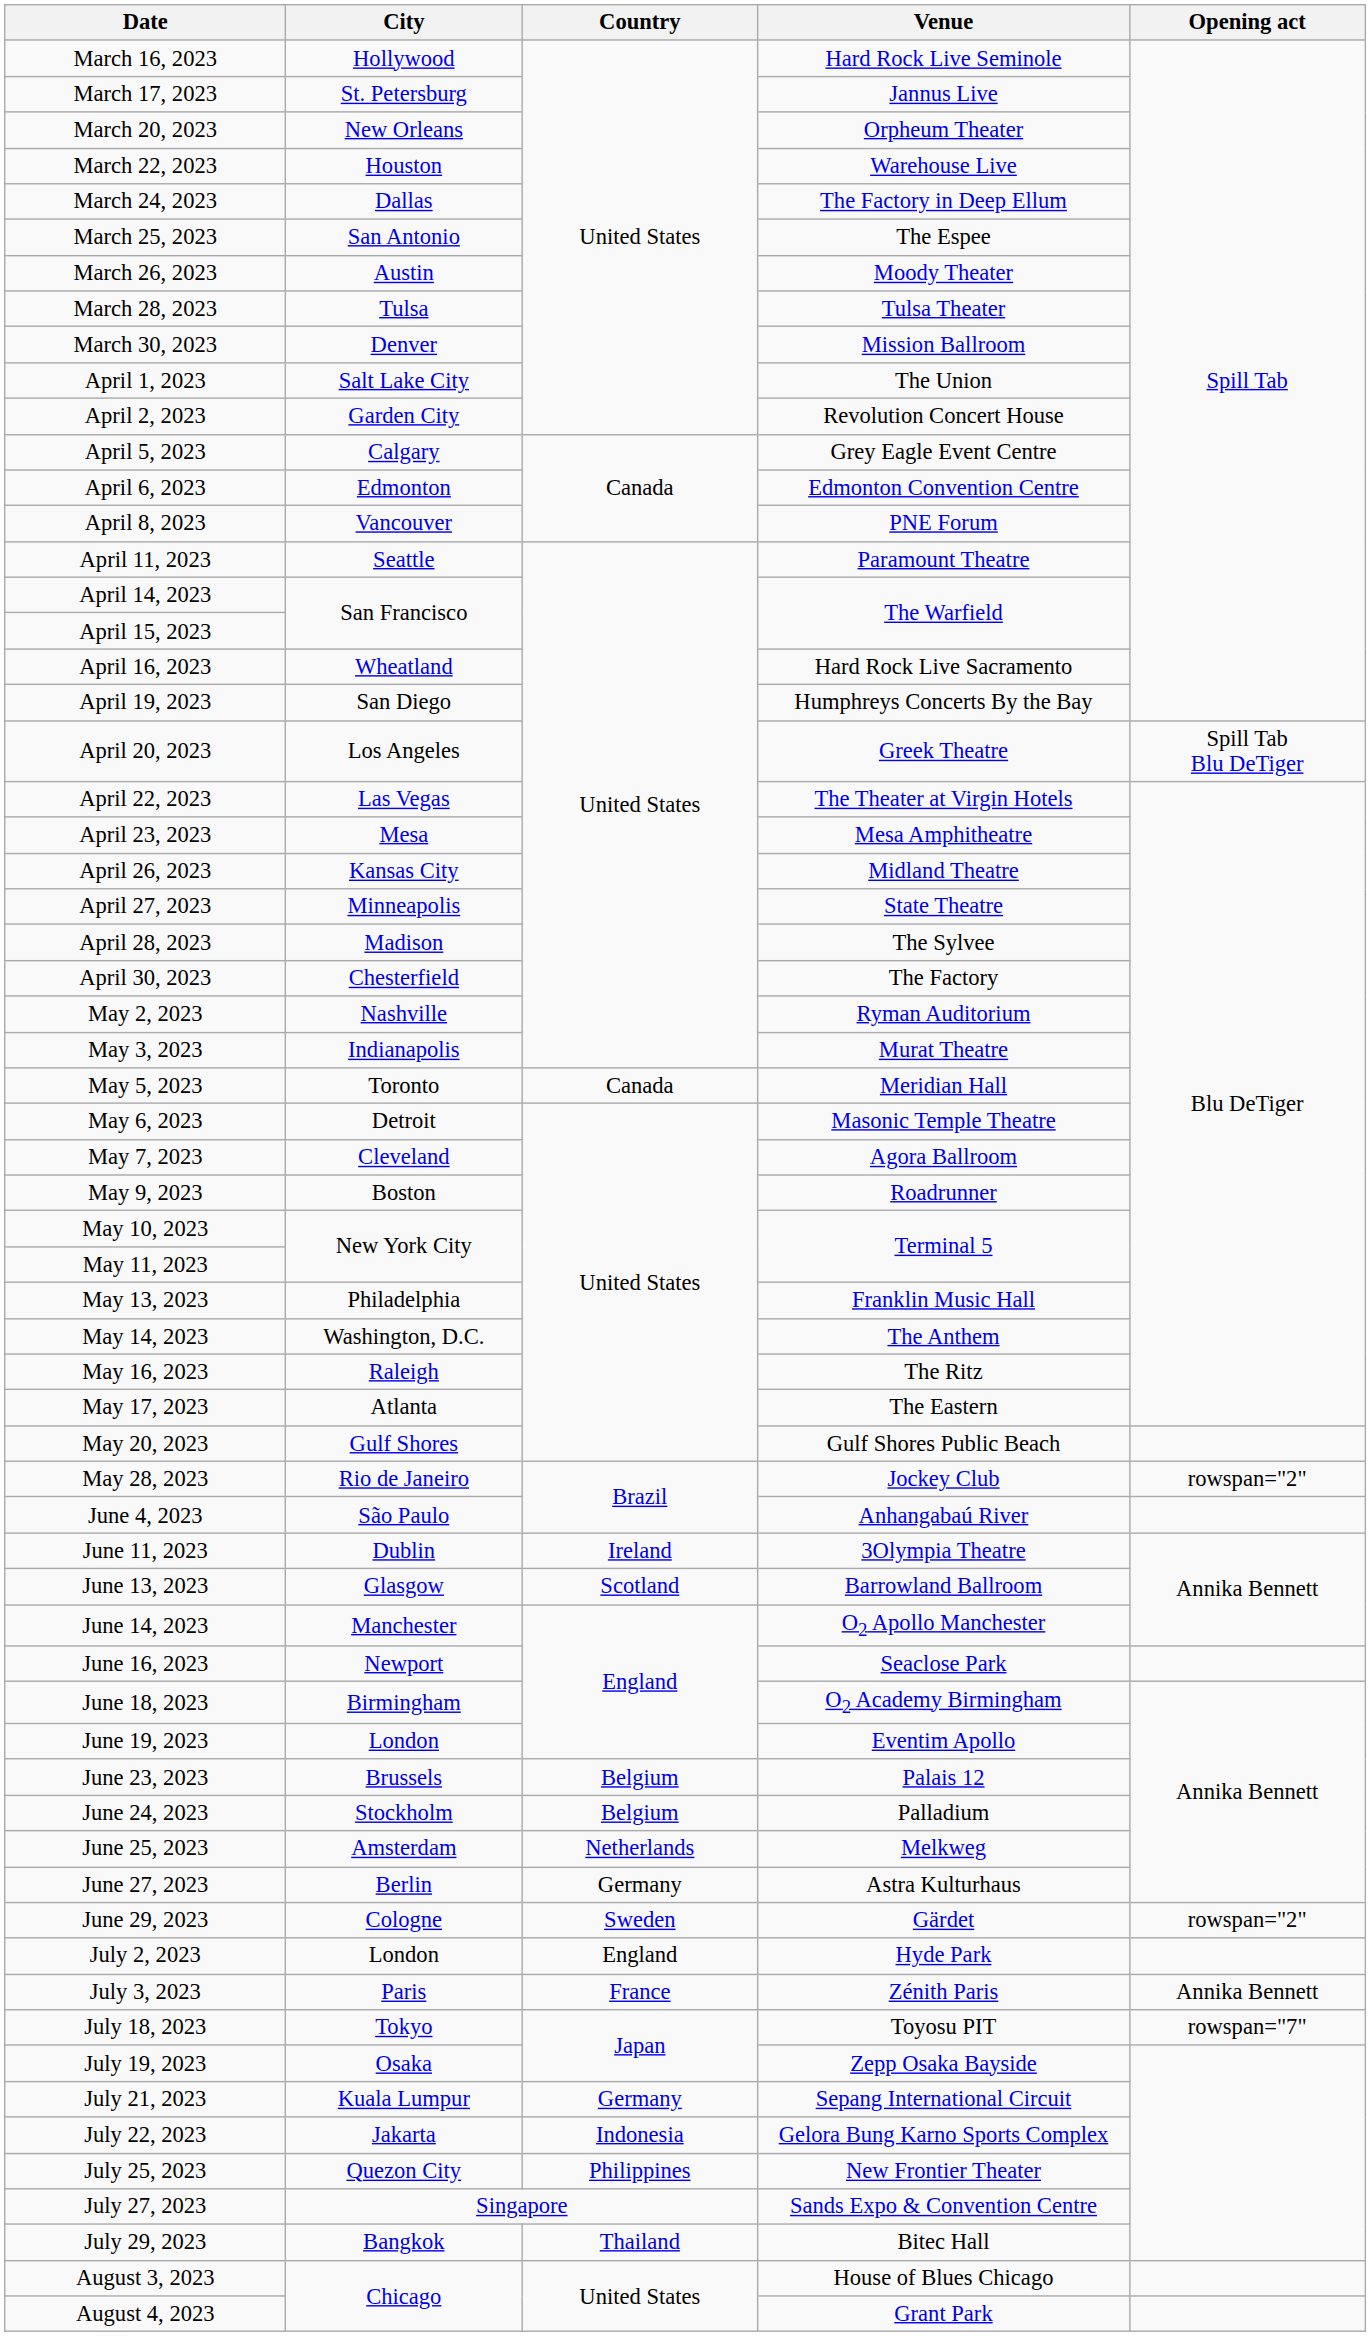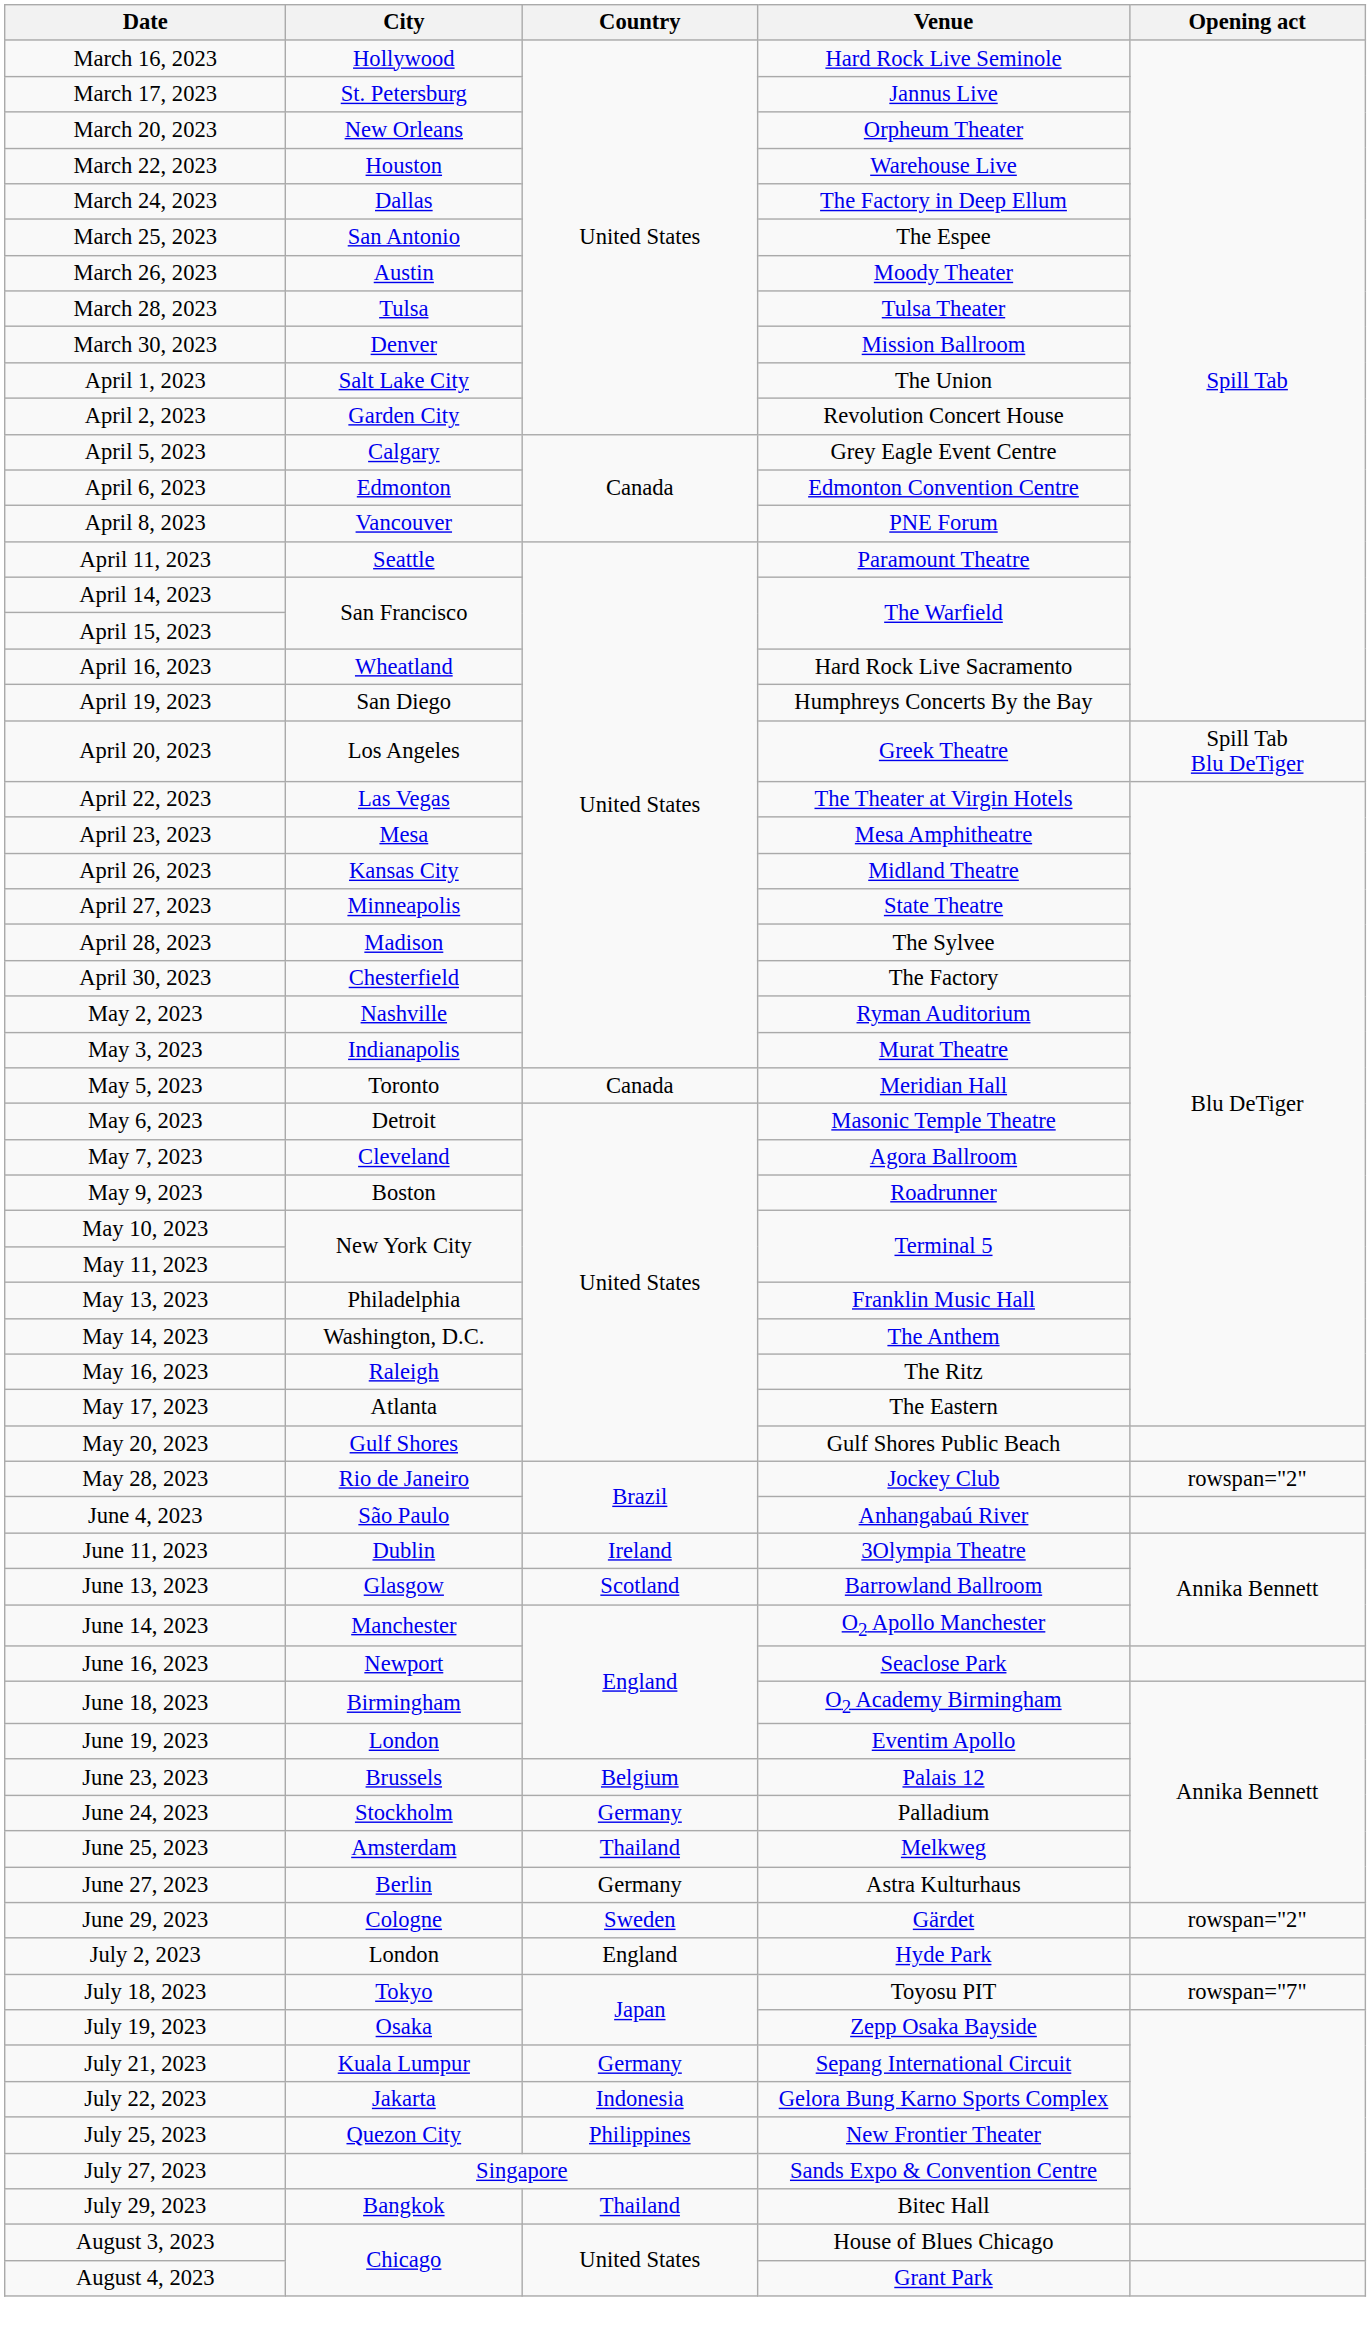(640, 1812) Belgium -> (640, 1812) Germany
(640, 1848) Netherlands -> (640, 1848) Thailand
- row: (145, 1991)
